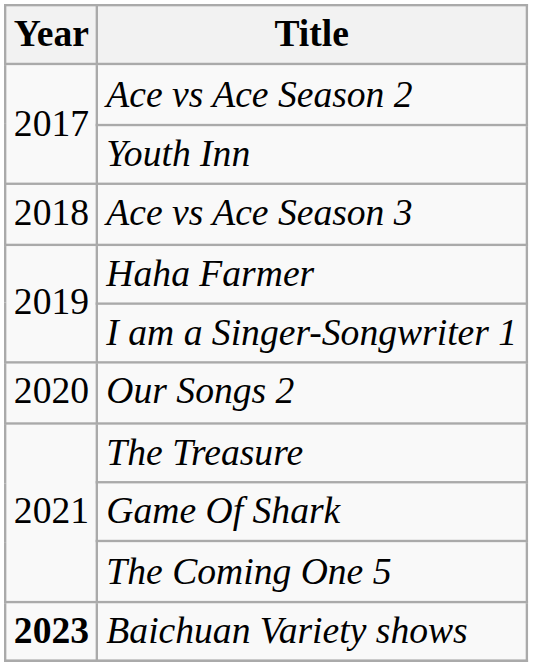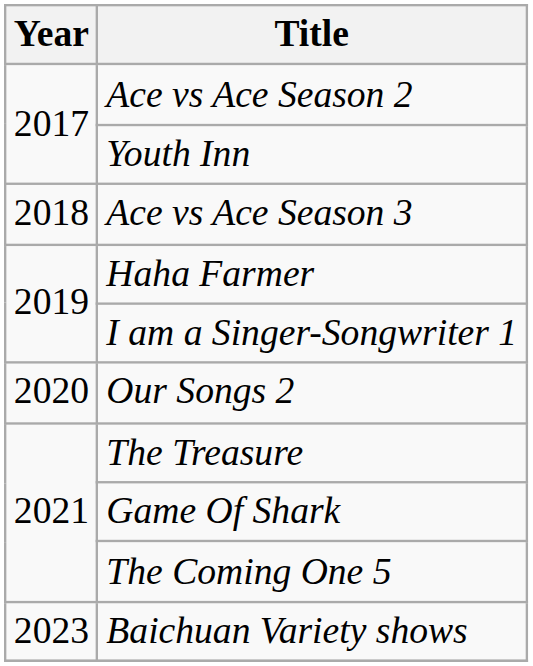(51, 630) bold -> (51, 630) normal
